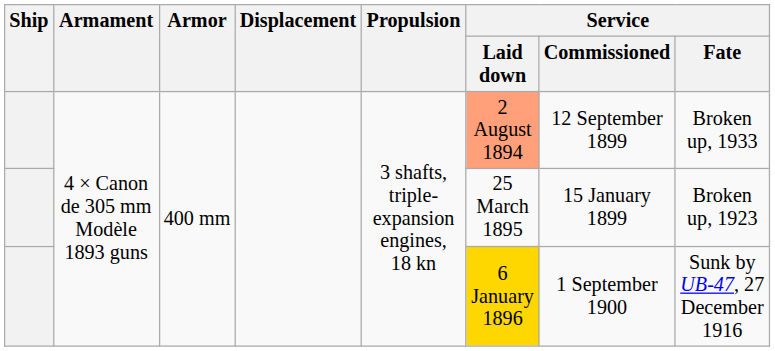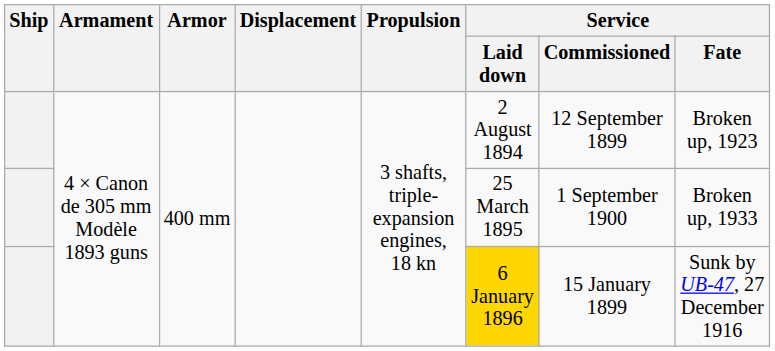(503, 129) lightsalmon background -> (503, 129) no background
(722, 129) Broken up, 1933 -> (722, 129) Broken up, 1923
(607, 207) 15 January 1899 -> (607, 207) 1 September 1900
(722, 207) Broken up, 1923 -> (722, 207) Broken up, 1933
(607, 295) 1 September 1900 -> (607, 295) 15 January 1899
